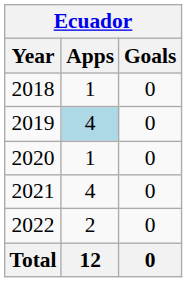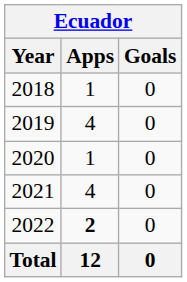(90, 123) lightblue background -> (90, 123) no background
(90, 225) normal -> (90, 225) bold
